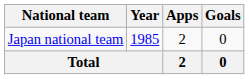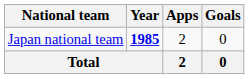(145, 39) normal -> (145, 39) bold
